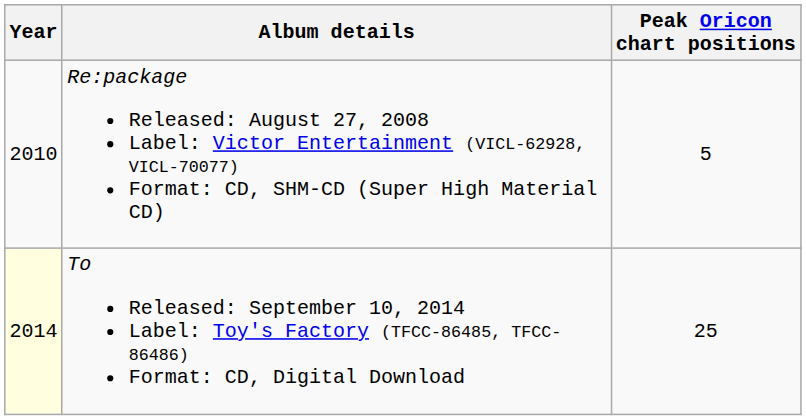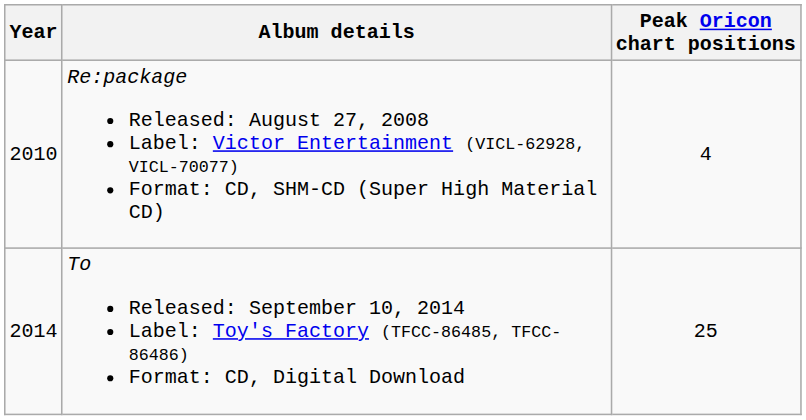(706, 155) 5 -> (706, 155) 4
(34, 331) lightyellow background -> (34, 331) no background
